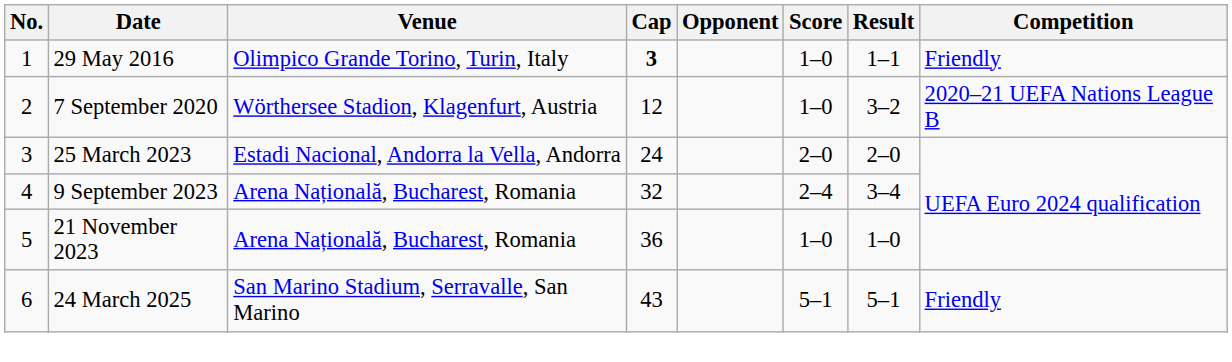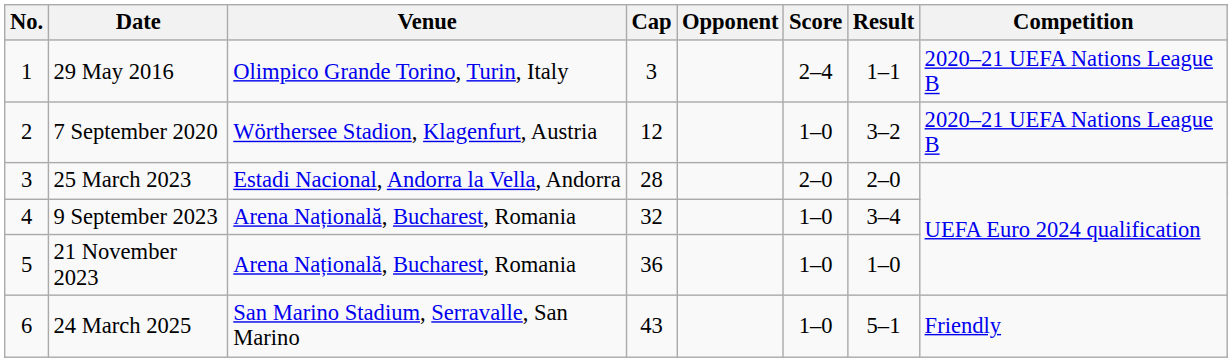(651, 58) bold -> (651, 70) normal
(816, 58) 1–0 -> (816, 70) 2–4
(963, 58) Friendly -> (1069, 70) 2020–21 UEFA Nations League B
(651, 155) 24 -> (651, 180) 28
(816, 190) 2–4 -> (816, 216) 1–0
(816, 300) 5–1 -> (816, 325) 1–0
